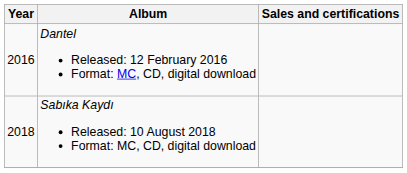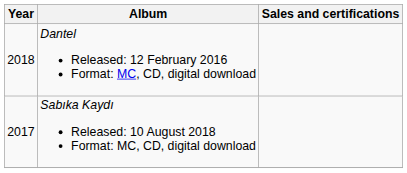(21, 59) 2016 -> (21, 59) 2018
(21, 131) 2018 -> (21, 131) 2017
